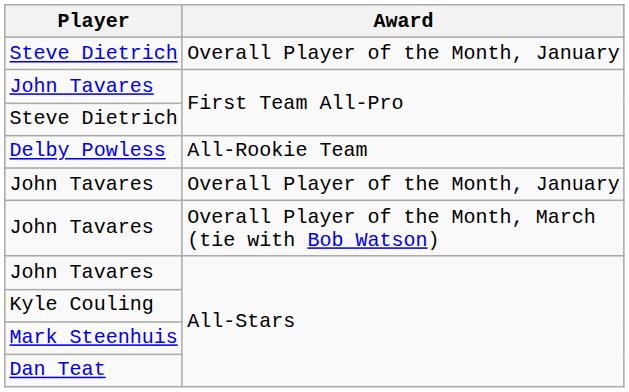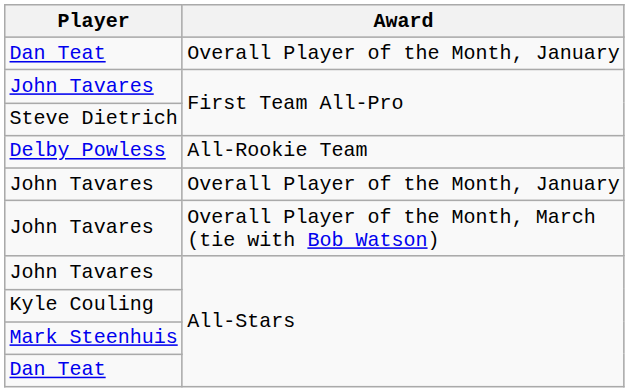(94, 54) Steve Dietrich -> (58, 54) Dan Teat
